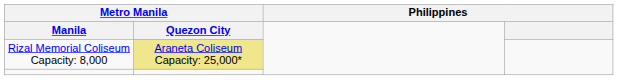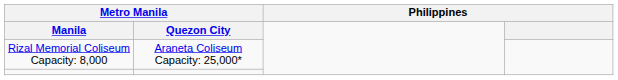(198, 54) khaki background -> (198, 54) no background
